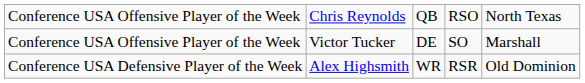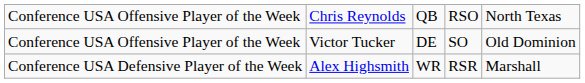(513, 41) Marshall -> (531, 41) Old Dominion
(531, 66) Old Dominion -> (513, 66) Marshall
